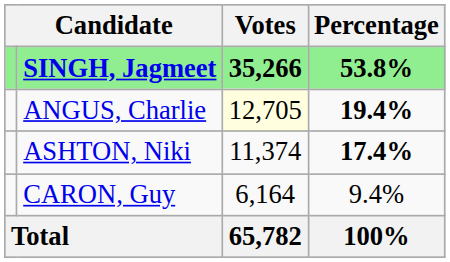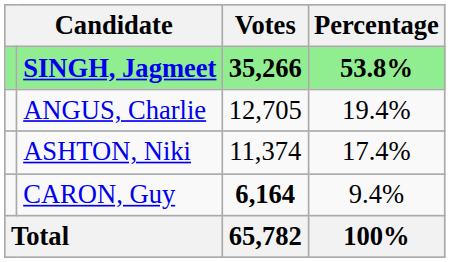(265, 109) lightyellow background -> (265, 109) no background
(376, 109) bold -> (376, 109) normal
(376, 151) bold -> (376, 151) normal
(265, 194) normal -> (265, 194) bold
